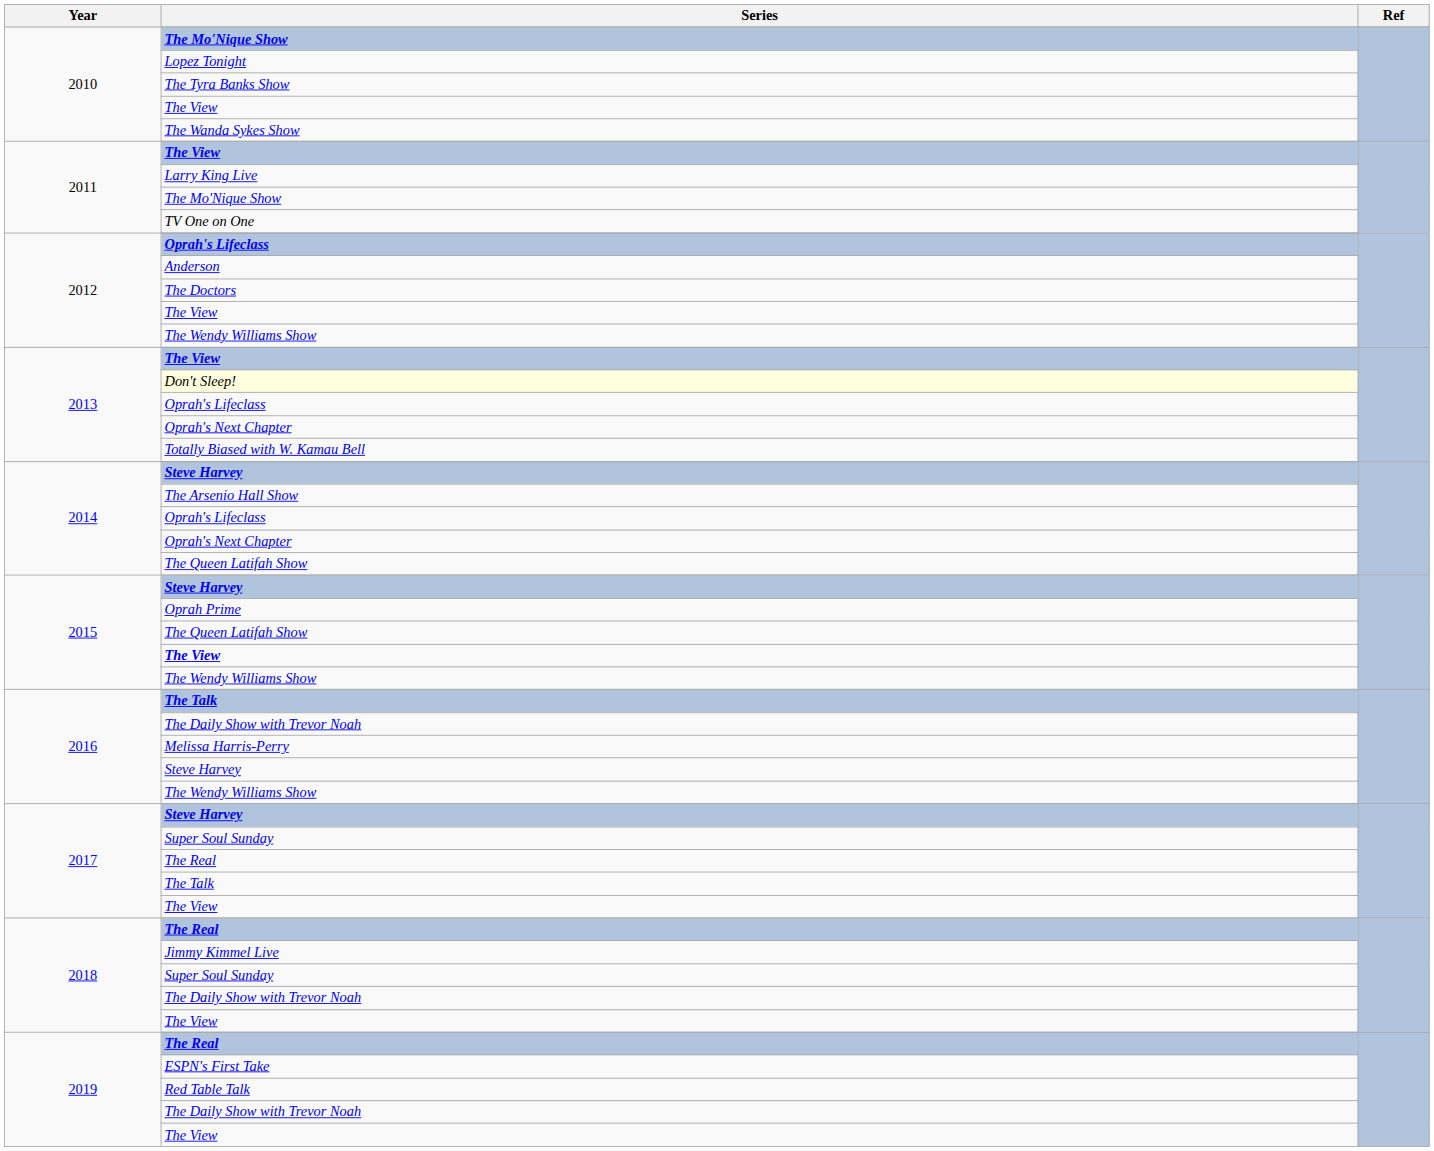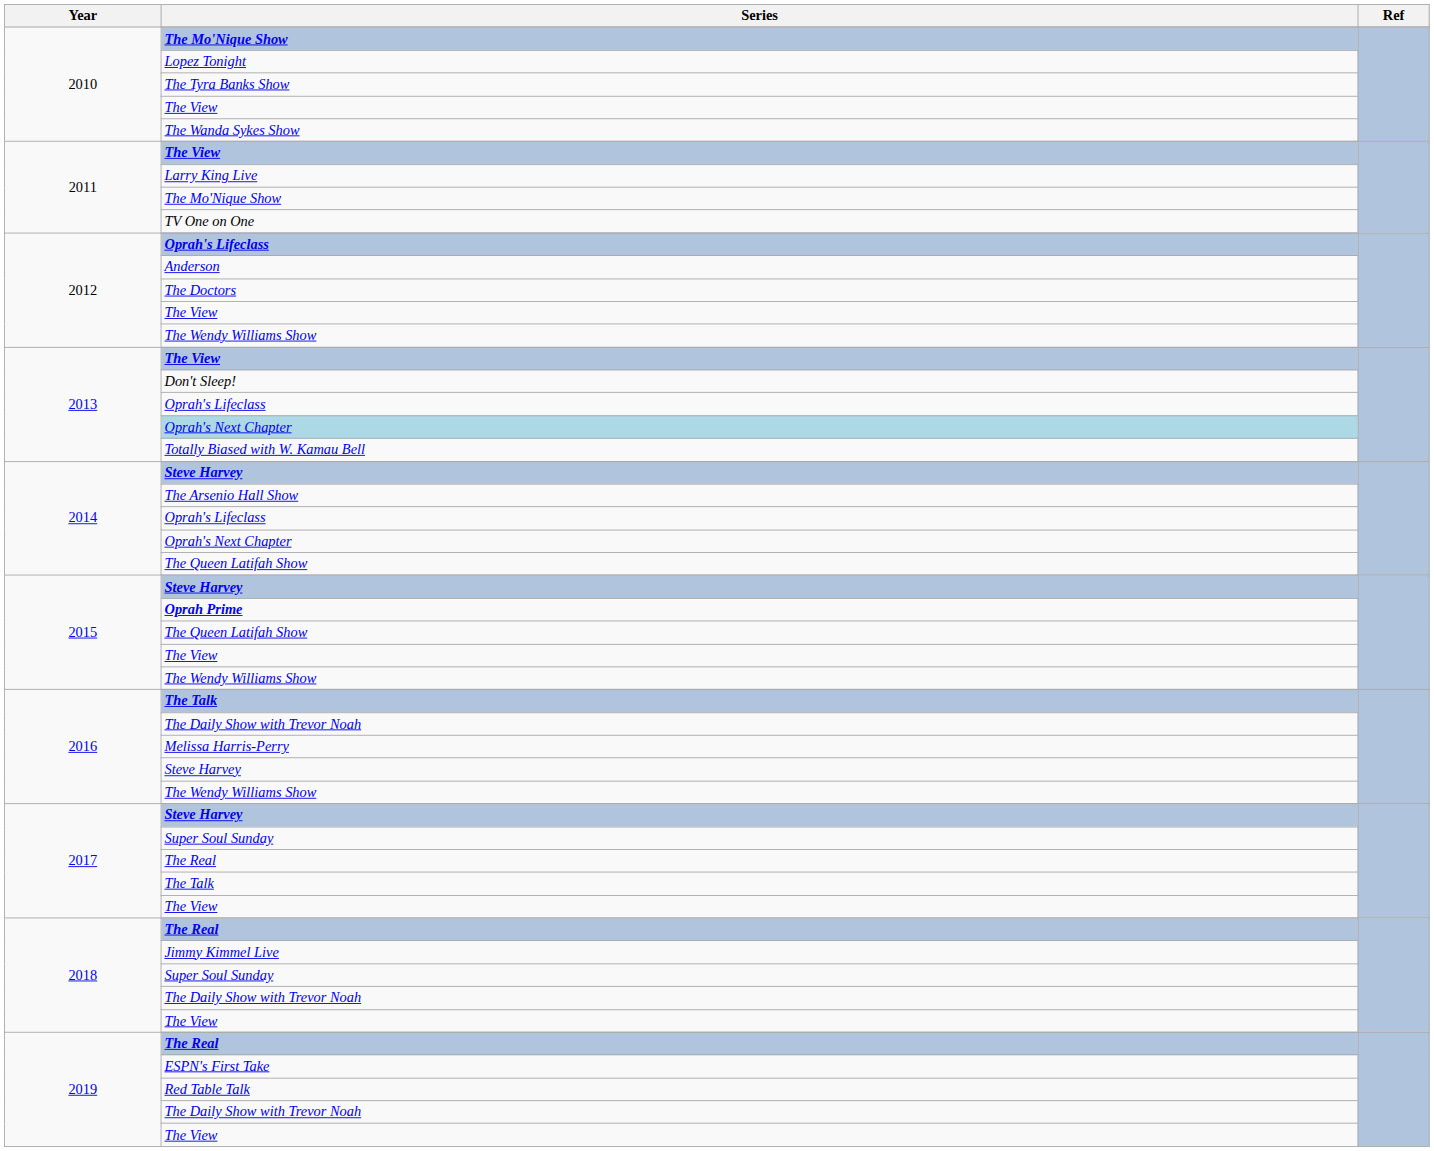(200, 381) lightyellow background -> (200, 381) no background
(228, 426) no background -> (228, 426) lightblue background
(203, 609) normal -> (203, 609) bold
(192, 655) bold -> (191, 655) normal
